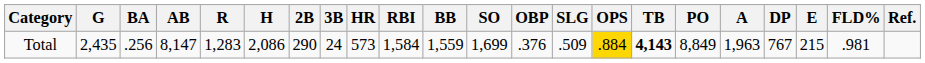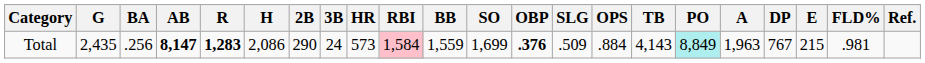(178, 44) normal -> (178, 44) bold
(222, 44) normal -> (222, 44) bold
(401, 44) no background -> (401, 44) pink background
(532, 44) normal -> (532, 44) bold
(612, 44) gold background -> (612, 44) no background
(654, 44) bold -> (654, 44) normal
(698, 44) no background -> (698, 44) paleturquoise background
